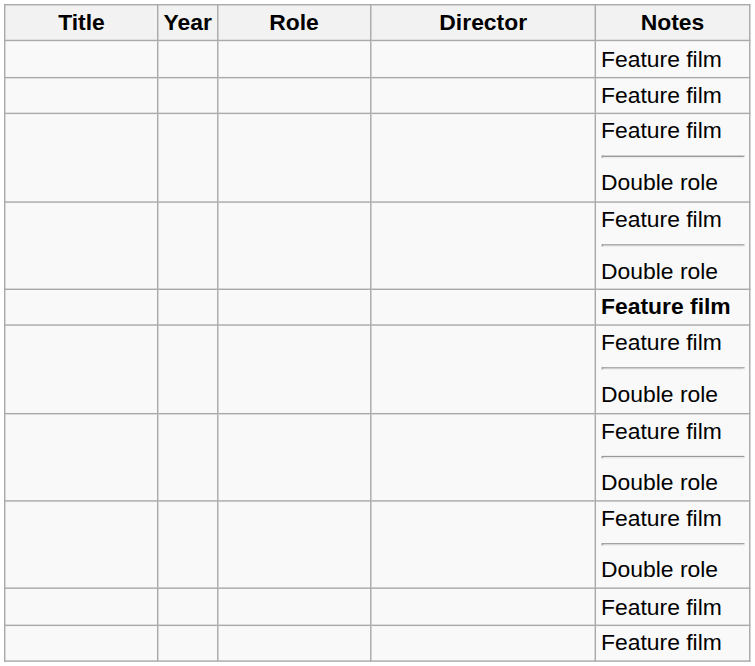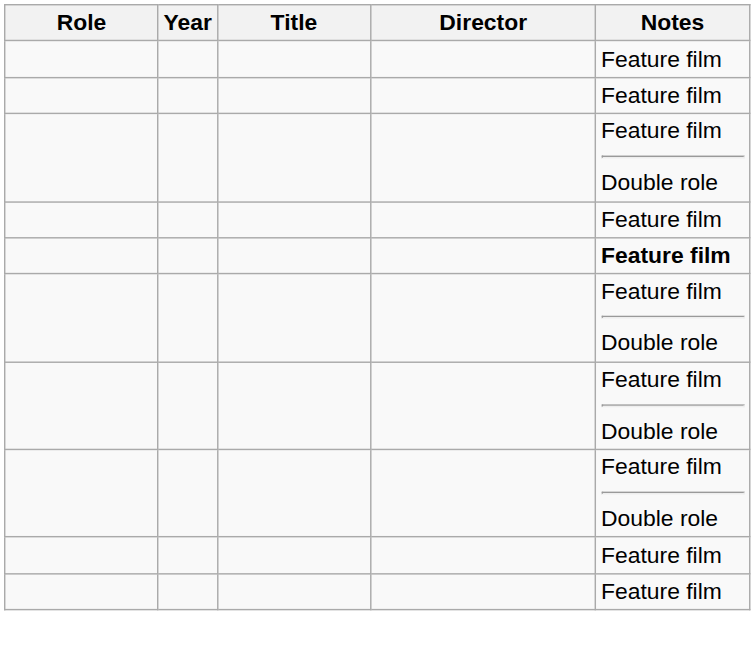columns swapped: (81, 22) <-> (294, 22)
(673, 245) Feature film Double role -> (661, 219) Feature film
